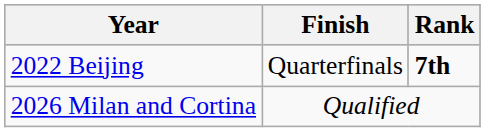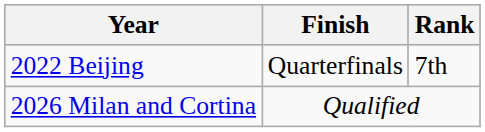(432, 65) bold -> (431, 65) normal
